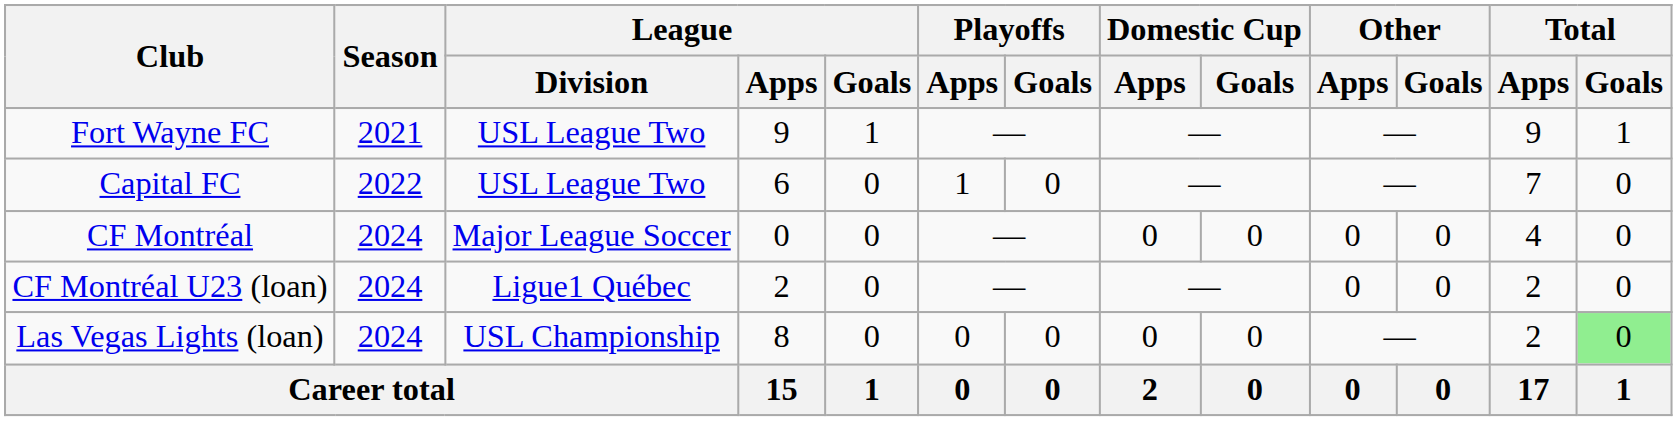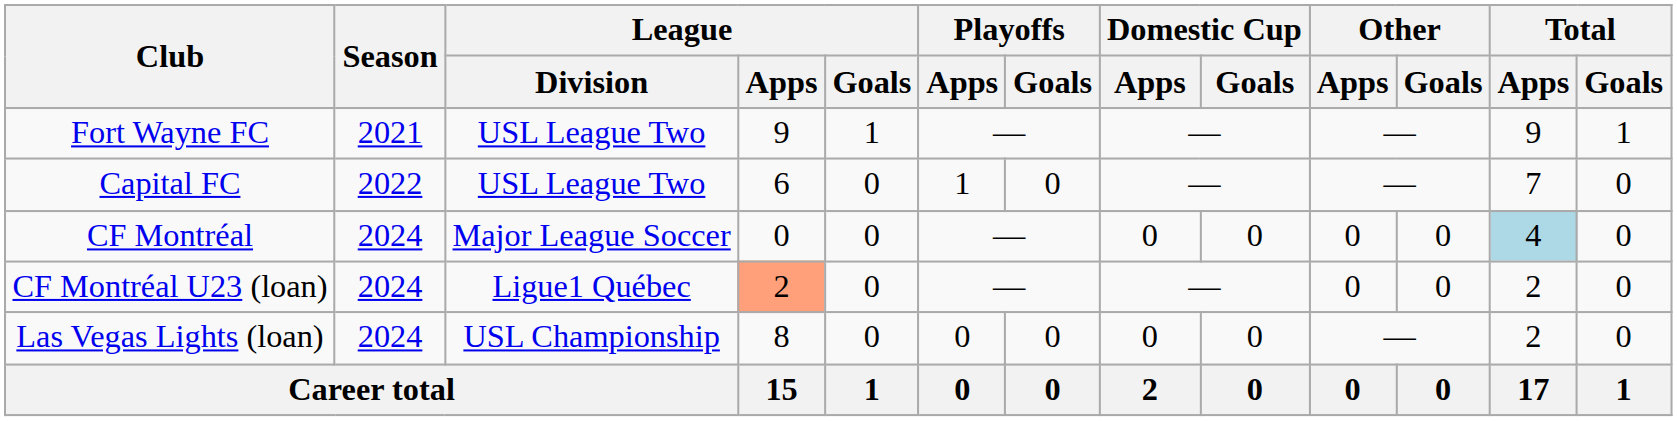(1533, 235) no background -> (1533, 235) lightblue background
(782, 286) no background -> (782, 286) lightsalmon background
(1624, 337) lightgreen background -> (1624, 337) no background
